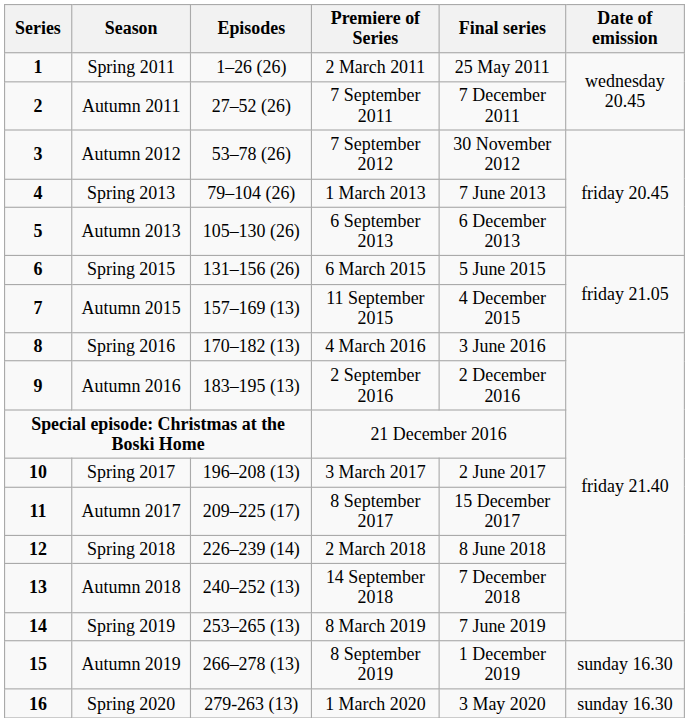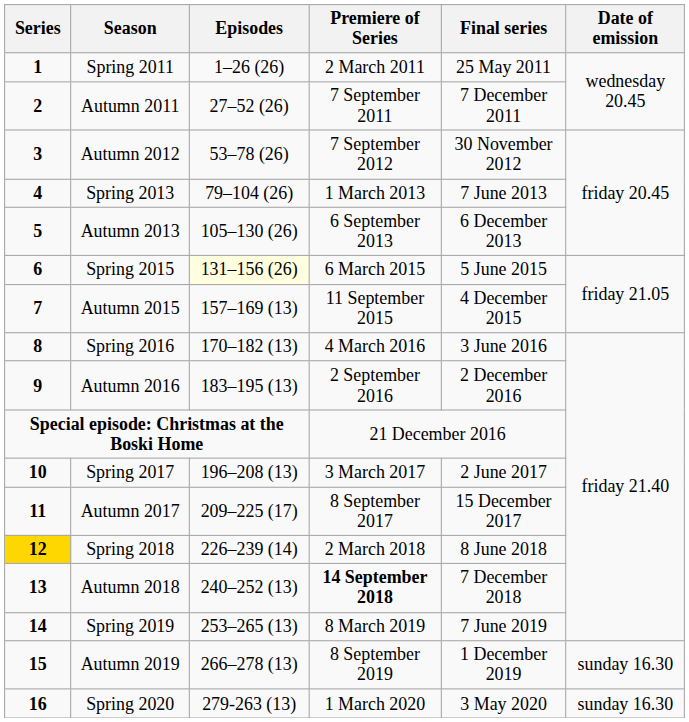(251, 269) no background -> (249, 269) lightyellow background
(38, 549) no background -> (38, 549) gold background
(375, 587) normal -> (375, 587) bold
